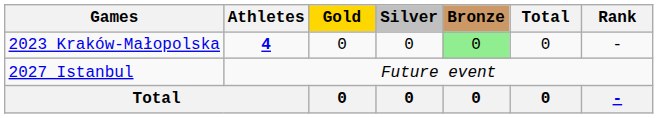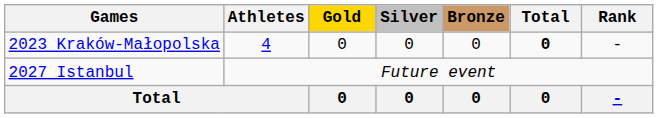(266, 45) bold -> (266, 45) normal
(476, 45) lightgreen background -> (476, 45) no background
(546, 45) normal -> (546, 45) bold
